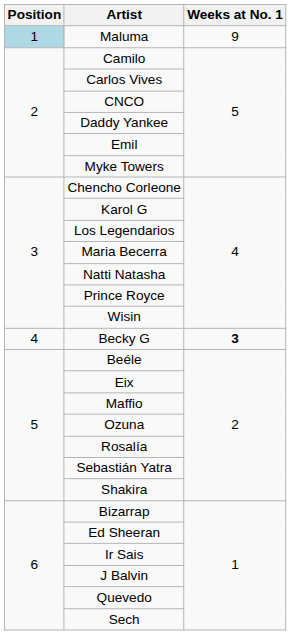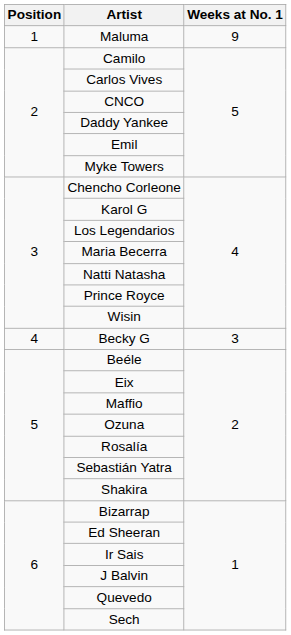(34, 36) lightblue background -> (34, 36) no background
(235, 338) bold -> (235, 338) normal
